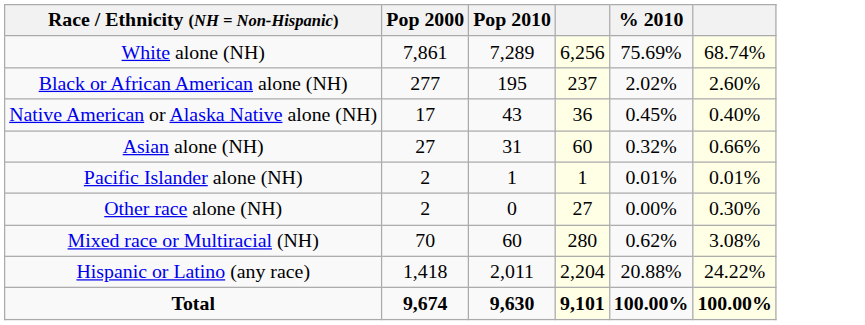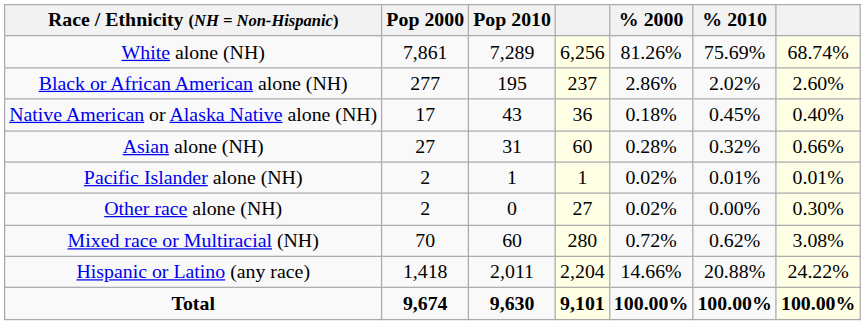+ column: (651, 20)
